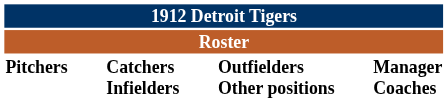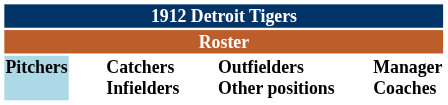(37, 67) no background -> (37, 67) lightblue background
